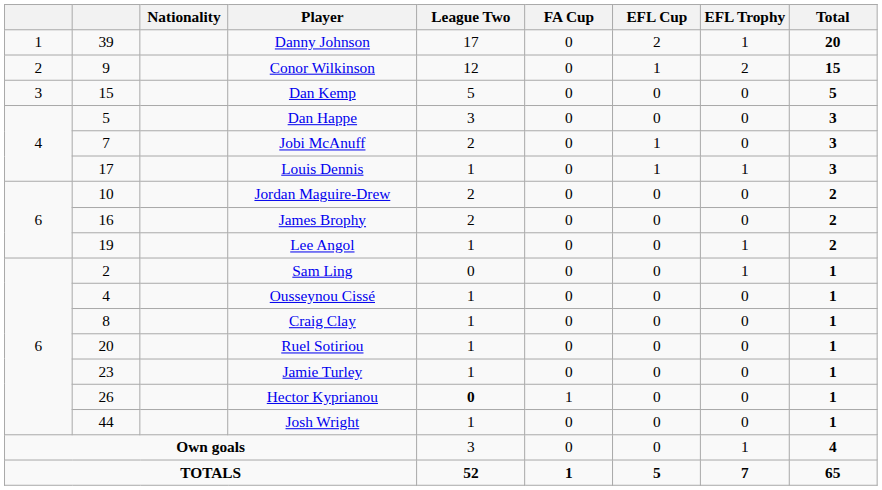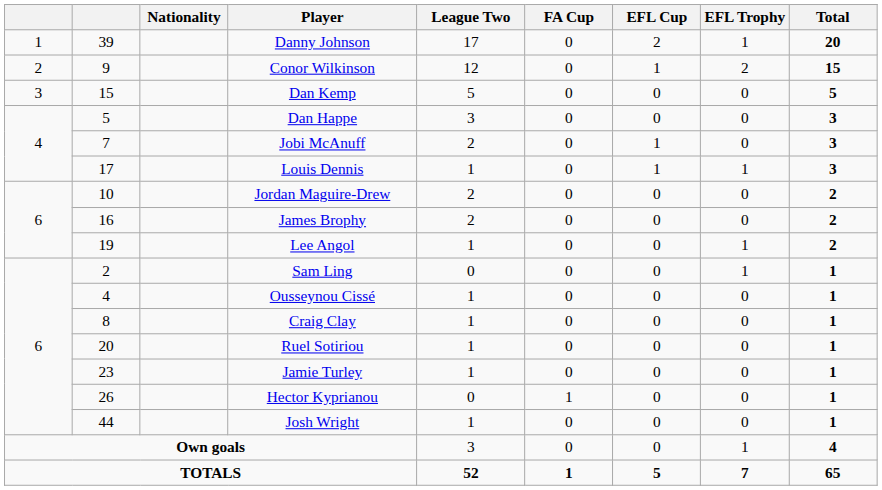(471, 397) bold -> (471, 397) normal
